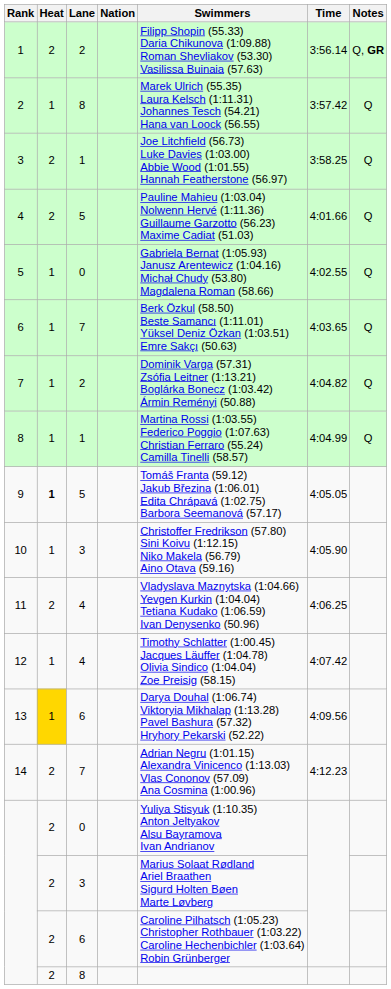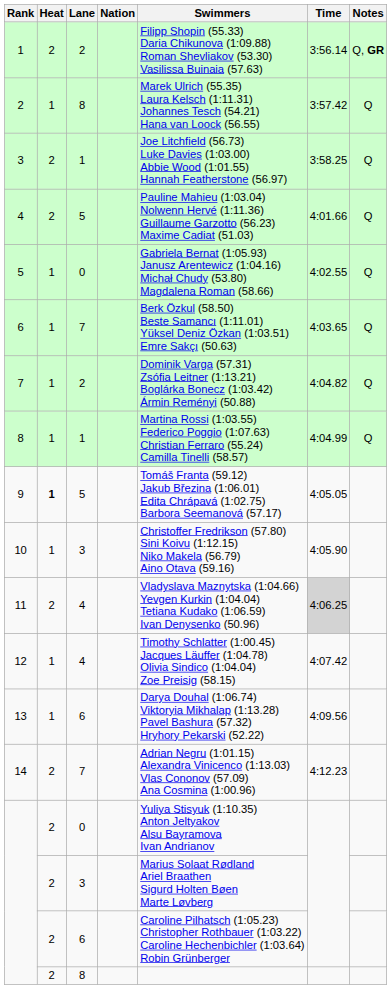(328, 605) no background -> (328, 605) lightgrey background
(52, 716) gold background -> (52, 716) no background
